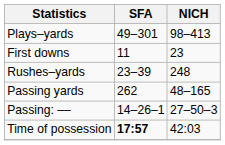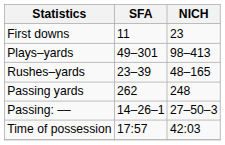rows swapped: (38, 52) <-> (40, 33)
(180, 72) 248 -> (190, 72) 48–165
(190, 91) 48–165 -> (180, 91) 248
(133, 130) bold -> (132, 130) normal
